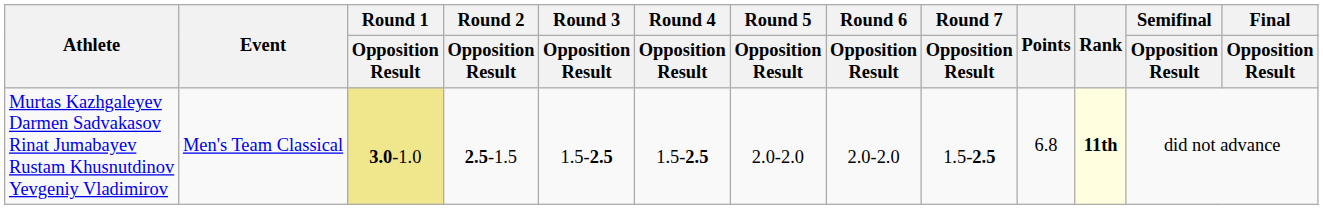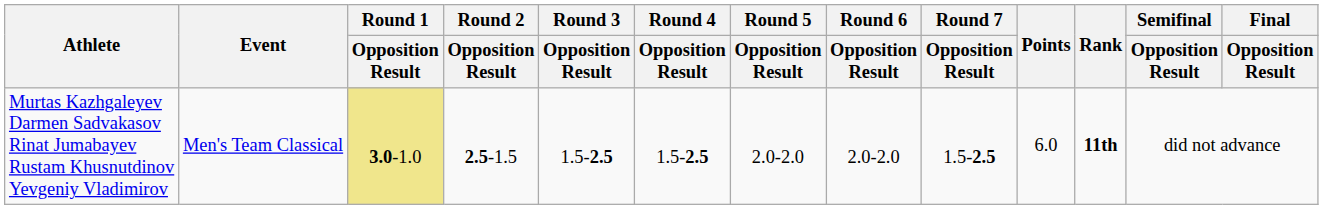(1046, 146) 6.8 -> (1046, 146) 6.0
(1101, 146) lightyellow background -> (1101, 146) no background
